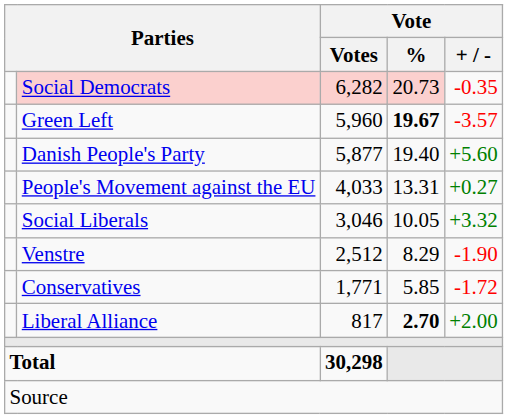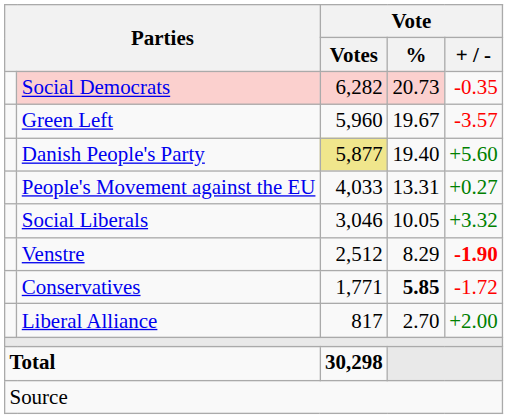(416, 120) bold -> (416, 120) normal
(359, 154) no background -> (359, 154) khaki background
(476, 253) normal -> (476, 253) bold
(421, 287) normal -> (421, 287) bold
(421, 320) bold -> (421, 320) normal
